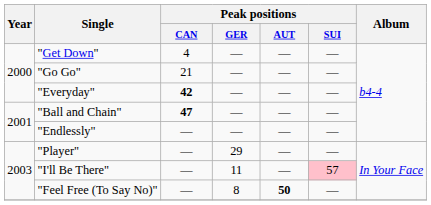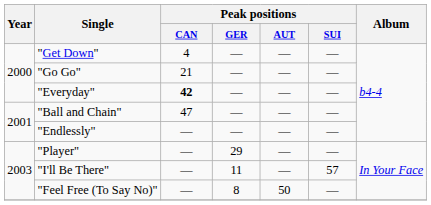(186, 111) bold -> (186, 111) normal
(332, 170) pink background -> (332, 170) no background
(284, 190) bold -> (284, 190) normal
